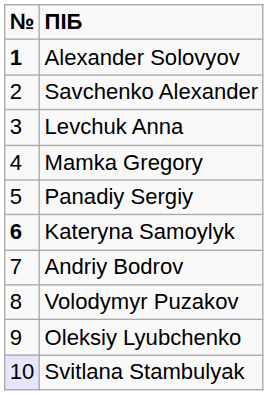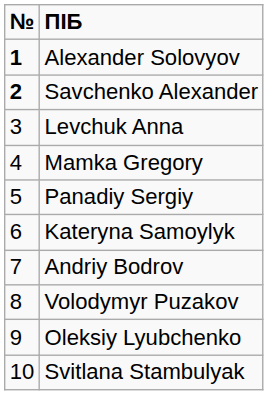(16, 92) normal -> (16, 92) bold
(16, 232) bold -> (16, 232) normal
(22, 372) lavender background -> (22, 372) no background
